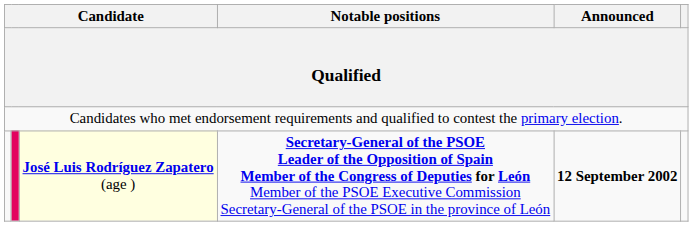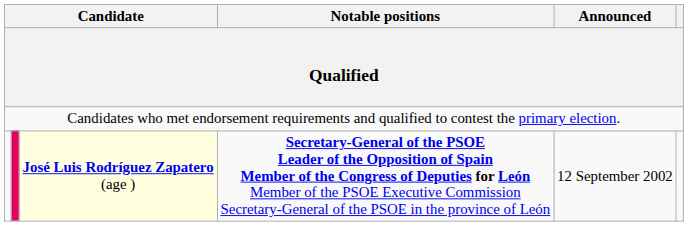(617, 175) bold -> (615, 175) normal
